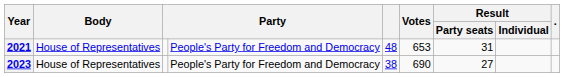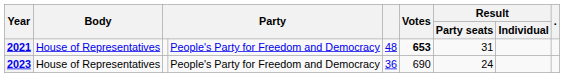(422, 47) normal -> (422, 47) bold
(391, 64) 38 -> (391, 64) 36
(487, 64) 27 -> (487, 64) 24
